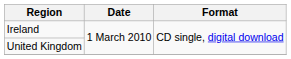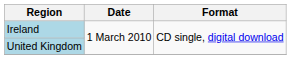(23, 29) no background -> (23, 29) lightblue background
(44, 46) no background -> (44, 46) lightblue background
